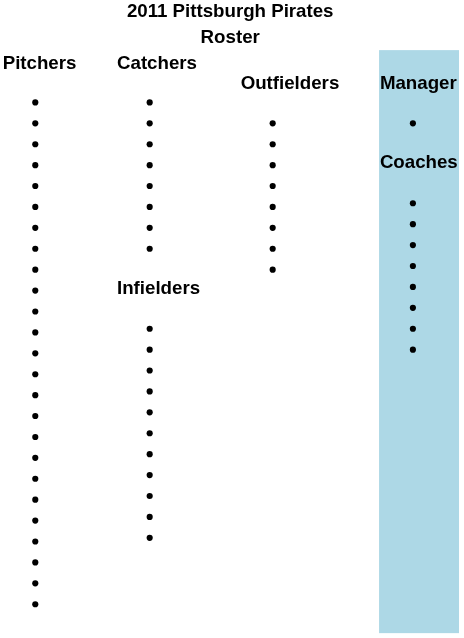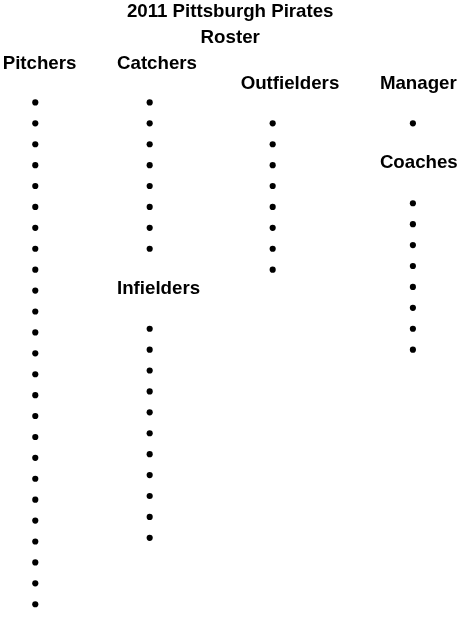(419, 215) lightblue background -> (419, 215) no background
